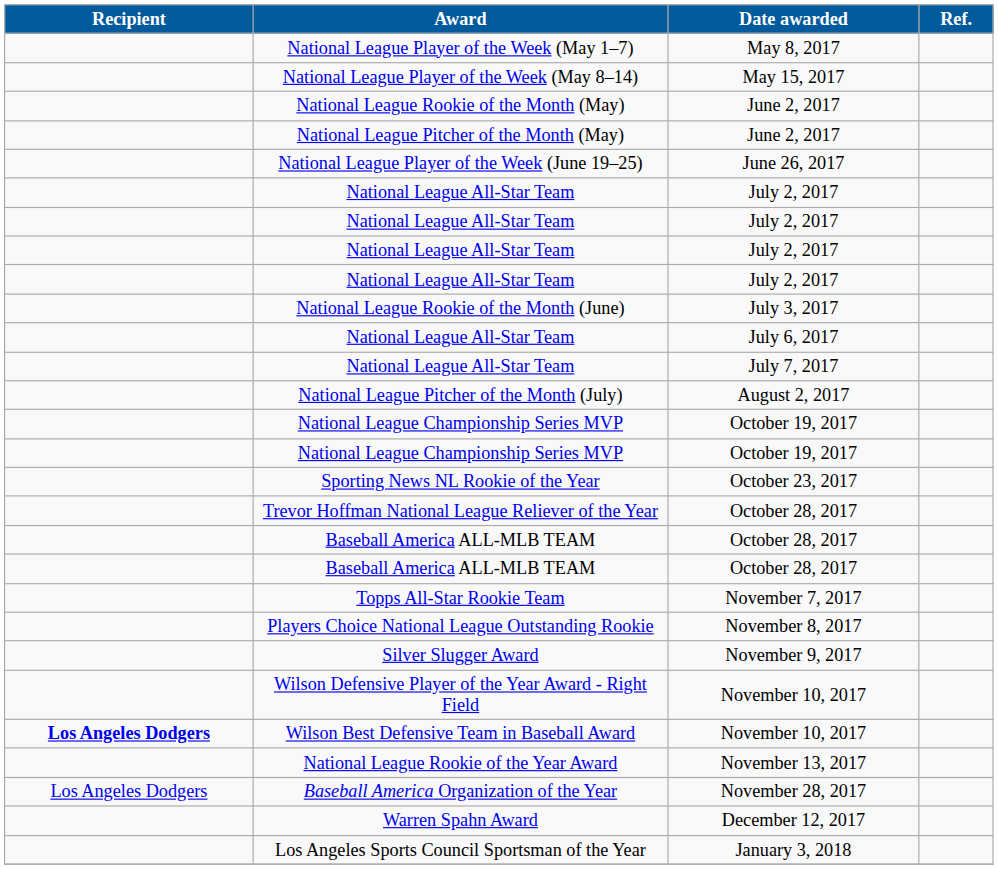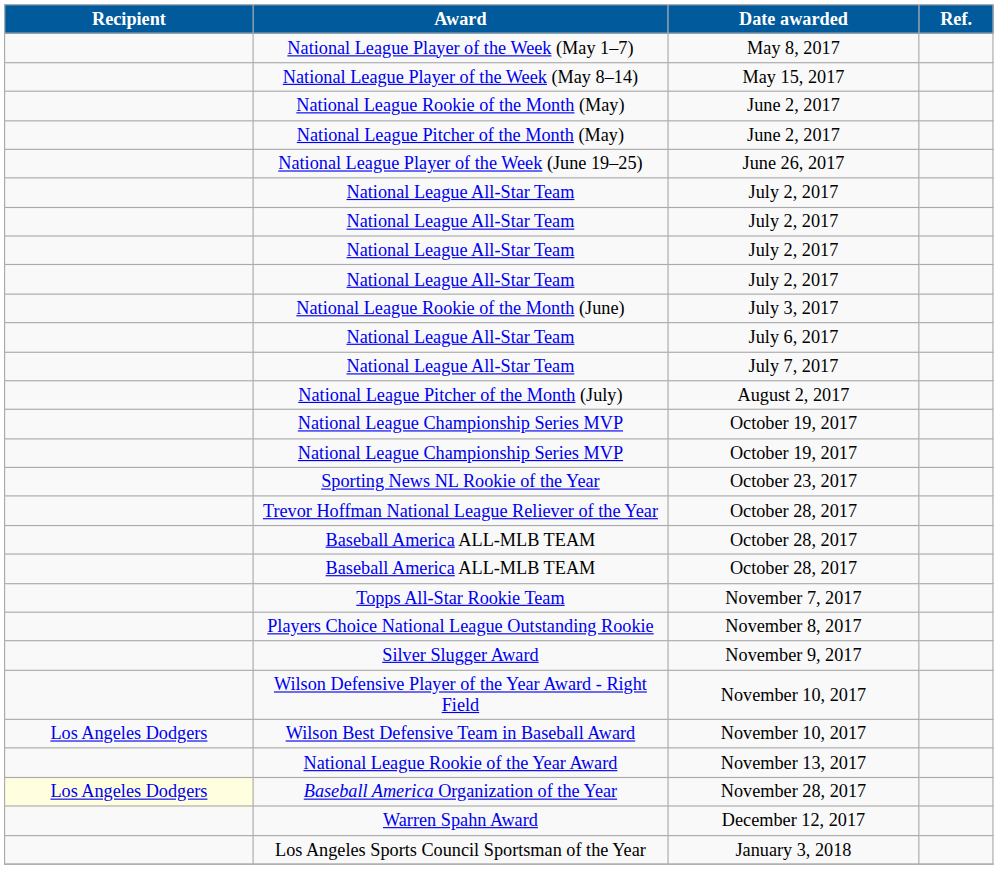(129, 733) bold -> (129, 733) normal
(129, 791) no background -> (129, 791) lightyellow background
